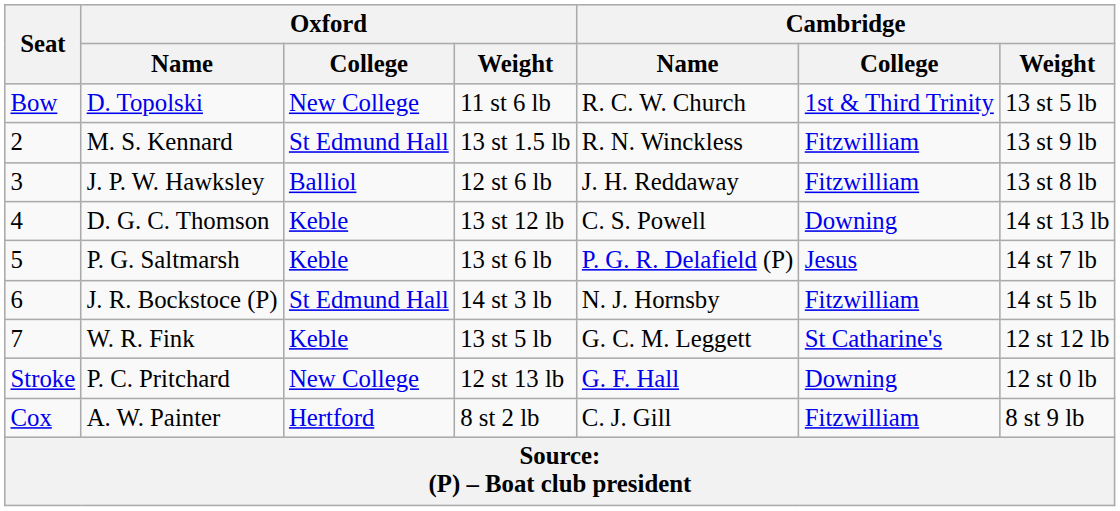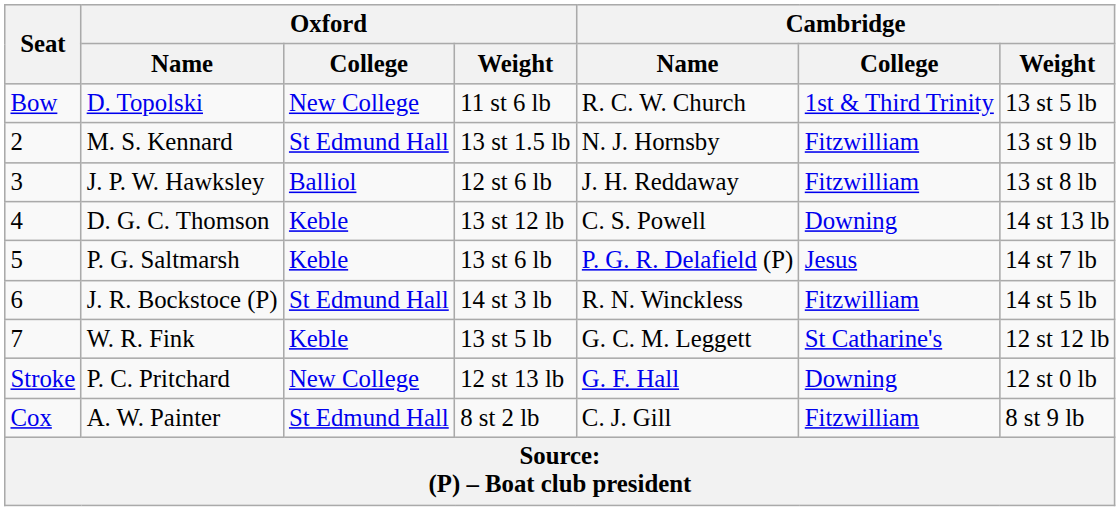(662, 142) R. N. Winckless -> (651, 142) N. J. Hornsby
(651, 299) N. J. Hornsby -> (662, 299) R. N. Winckless
(332, 417) Hertford -> (369, 417) St Edmund Hall
